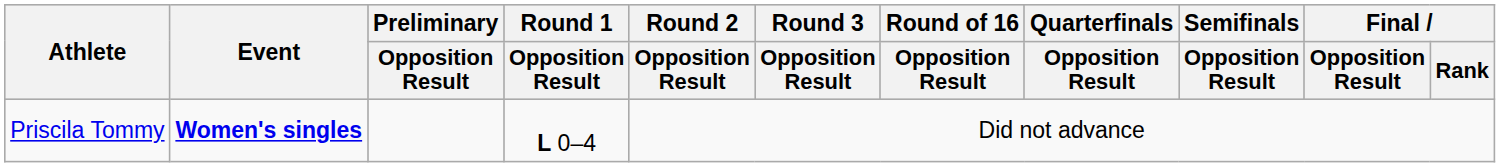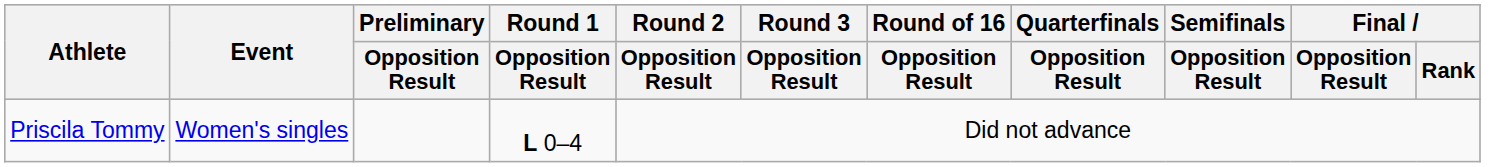(269, 131) bold -> (262, 131) normal
